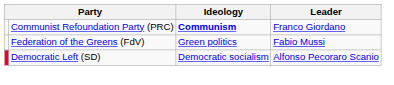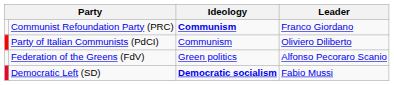+ row: (85, 42)
(299, 42) Fabio Mussi -> (334, 57) Alfonso Pecoraro Scanio
(223, 57) normal -> (227, 73) bold
(326, 57) Alfonso Pecoraro Scanio -> (307, 73) Fabio Mussi
